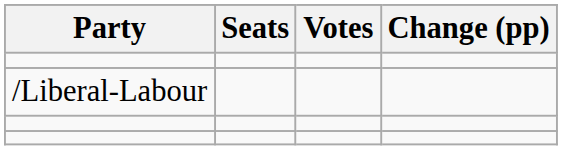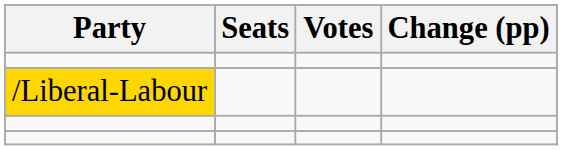(110, 91) no background -> (110, 91) gold background
